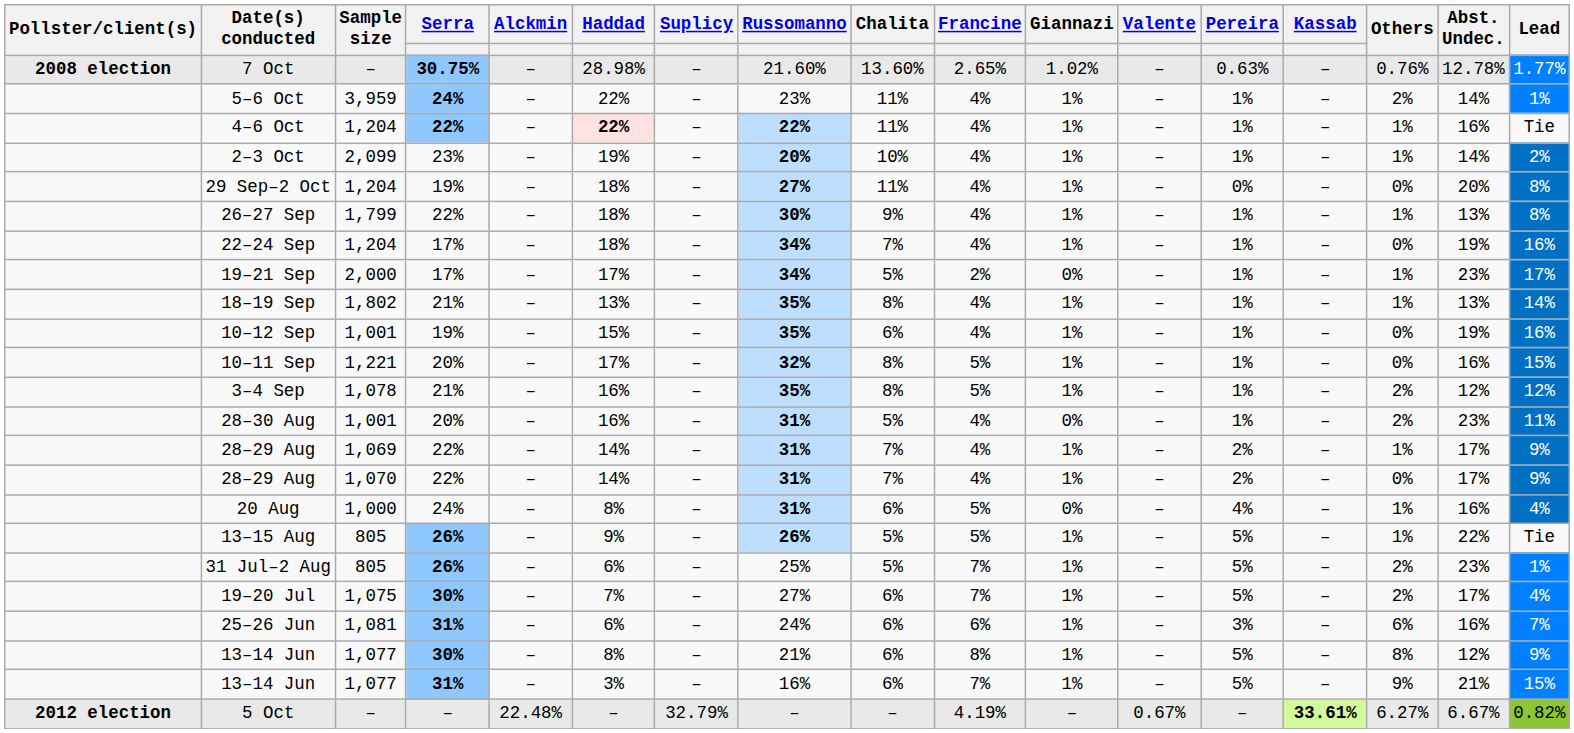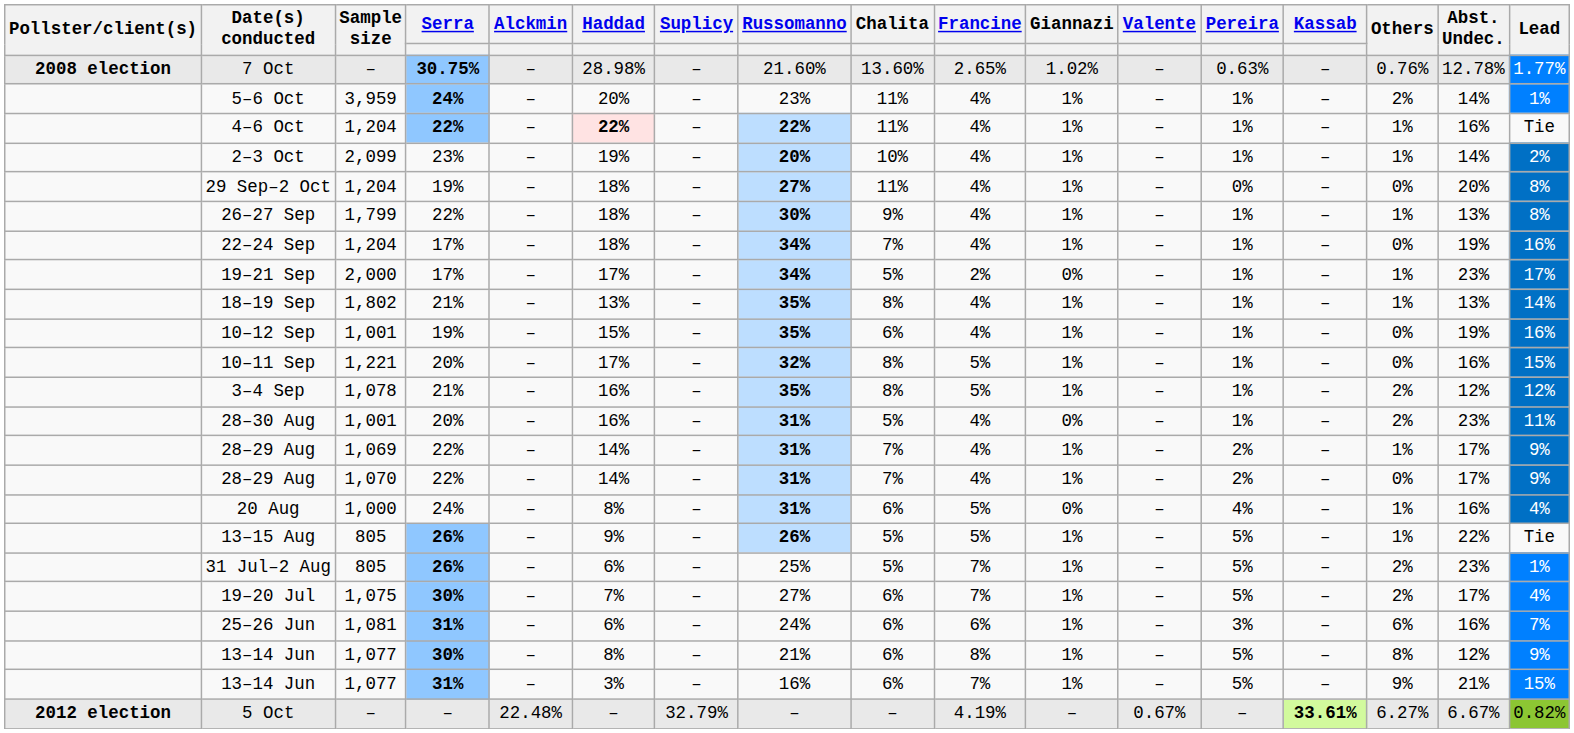(614, 99) 22% -> (614, 99) 20%
